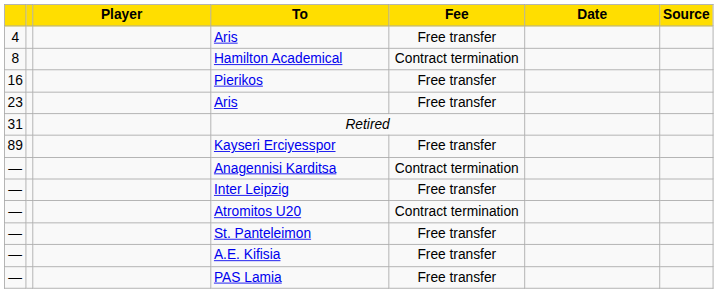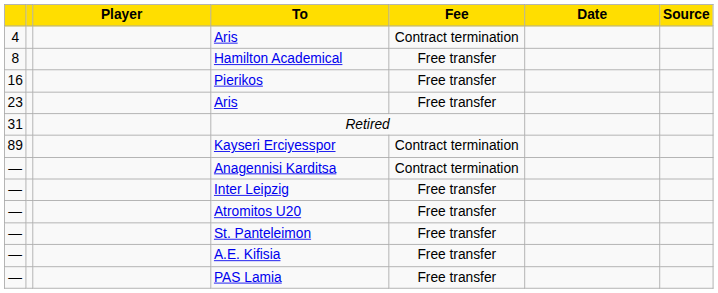(457, 37) Free transfer -> (457, 37) Contract termination
(457, 59) Contract termination -> (457, 59) Free transfer
(457, 146) Free transfer -> (457, 146) Contract termination
(457, 211) Contract termination -> (457, 211) Free transfer
